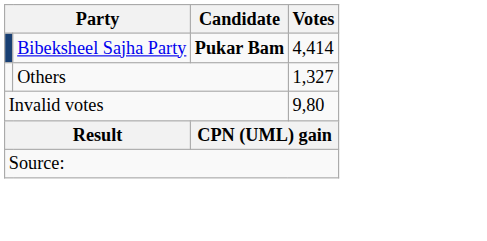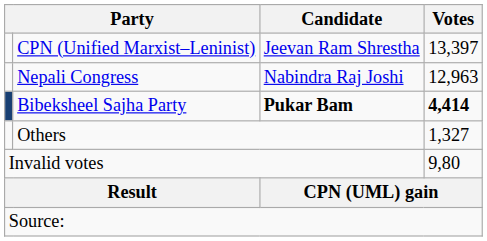+ row: (136, 47)
+ row: (78, 76)
(313, 47) normal -> (449, 105) bold
